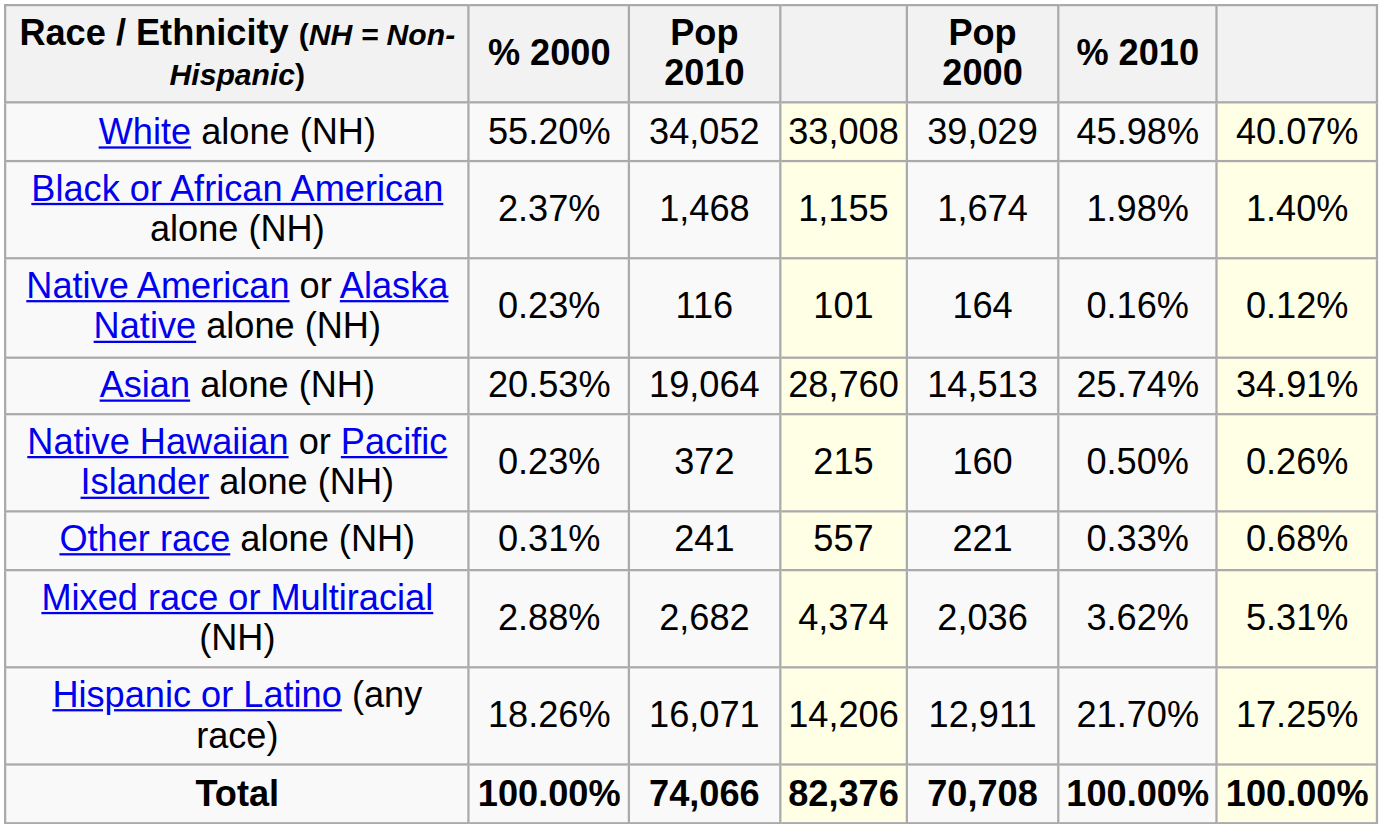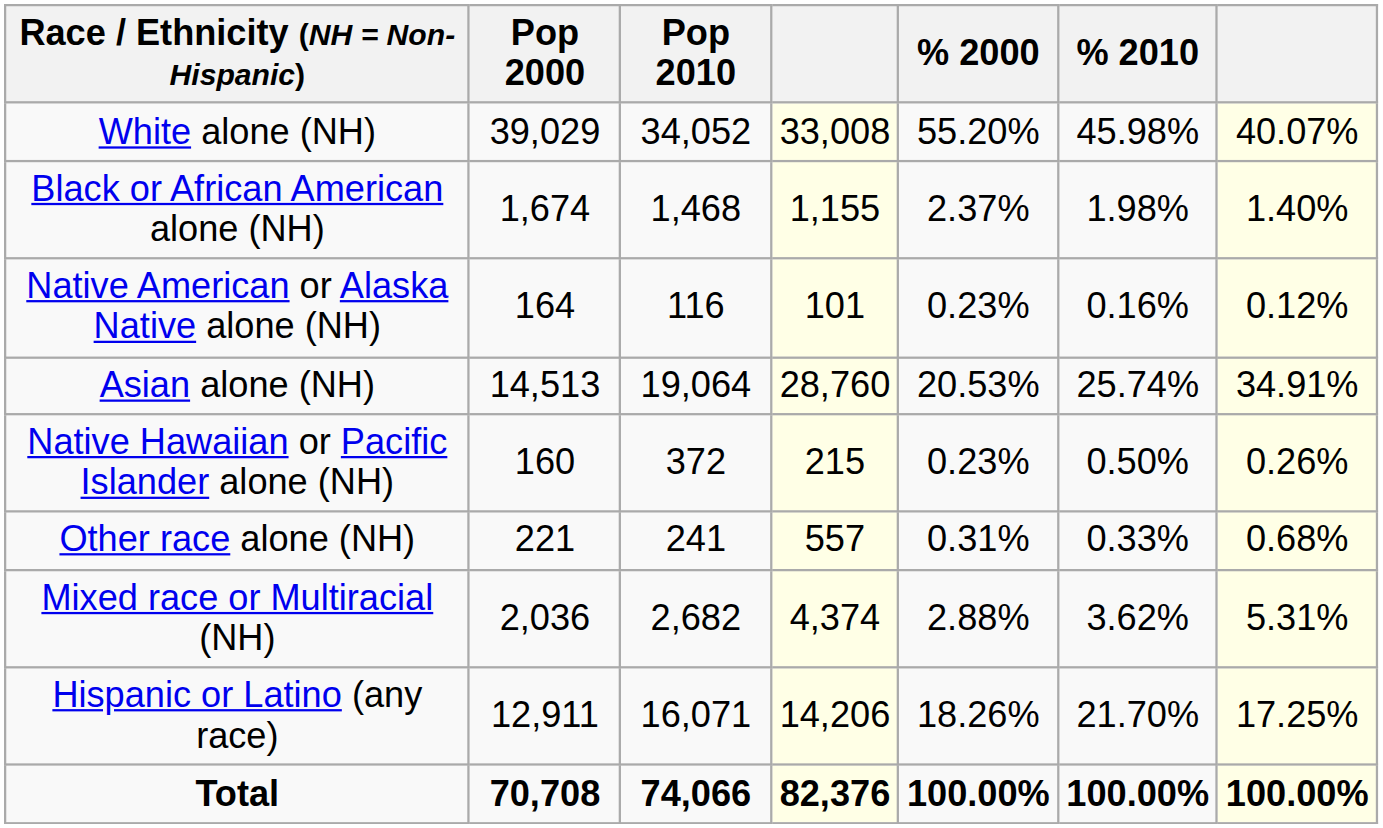columns swapped: (983, 53) <-> (549, 53)
